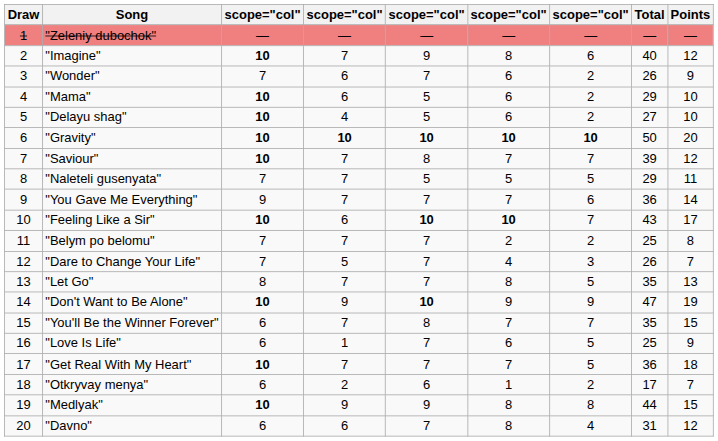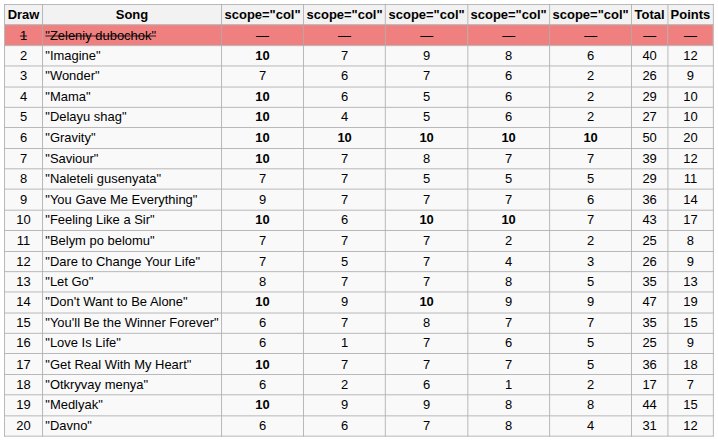(690, 261) 7 -> (690, 261) 9
